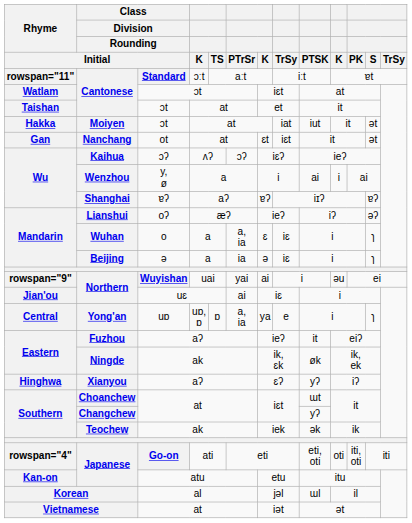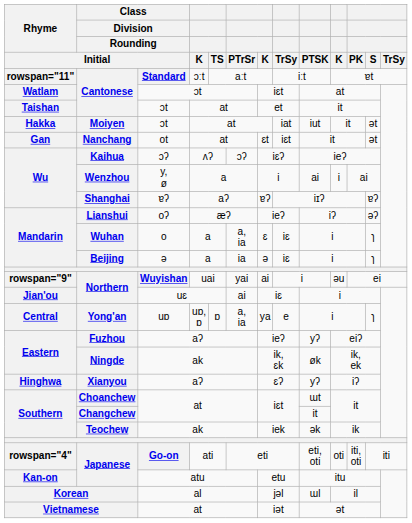(315, 338) it -> (315, 338) yʔ
(315, 414) yʔ -> (315, 414) it
